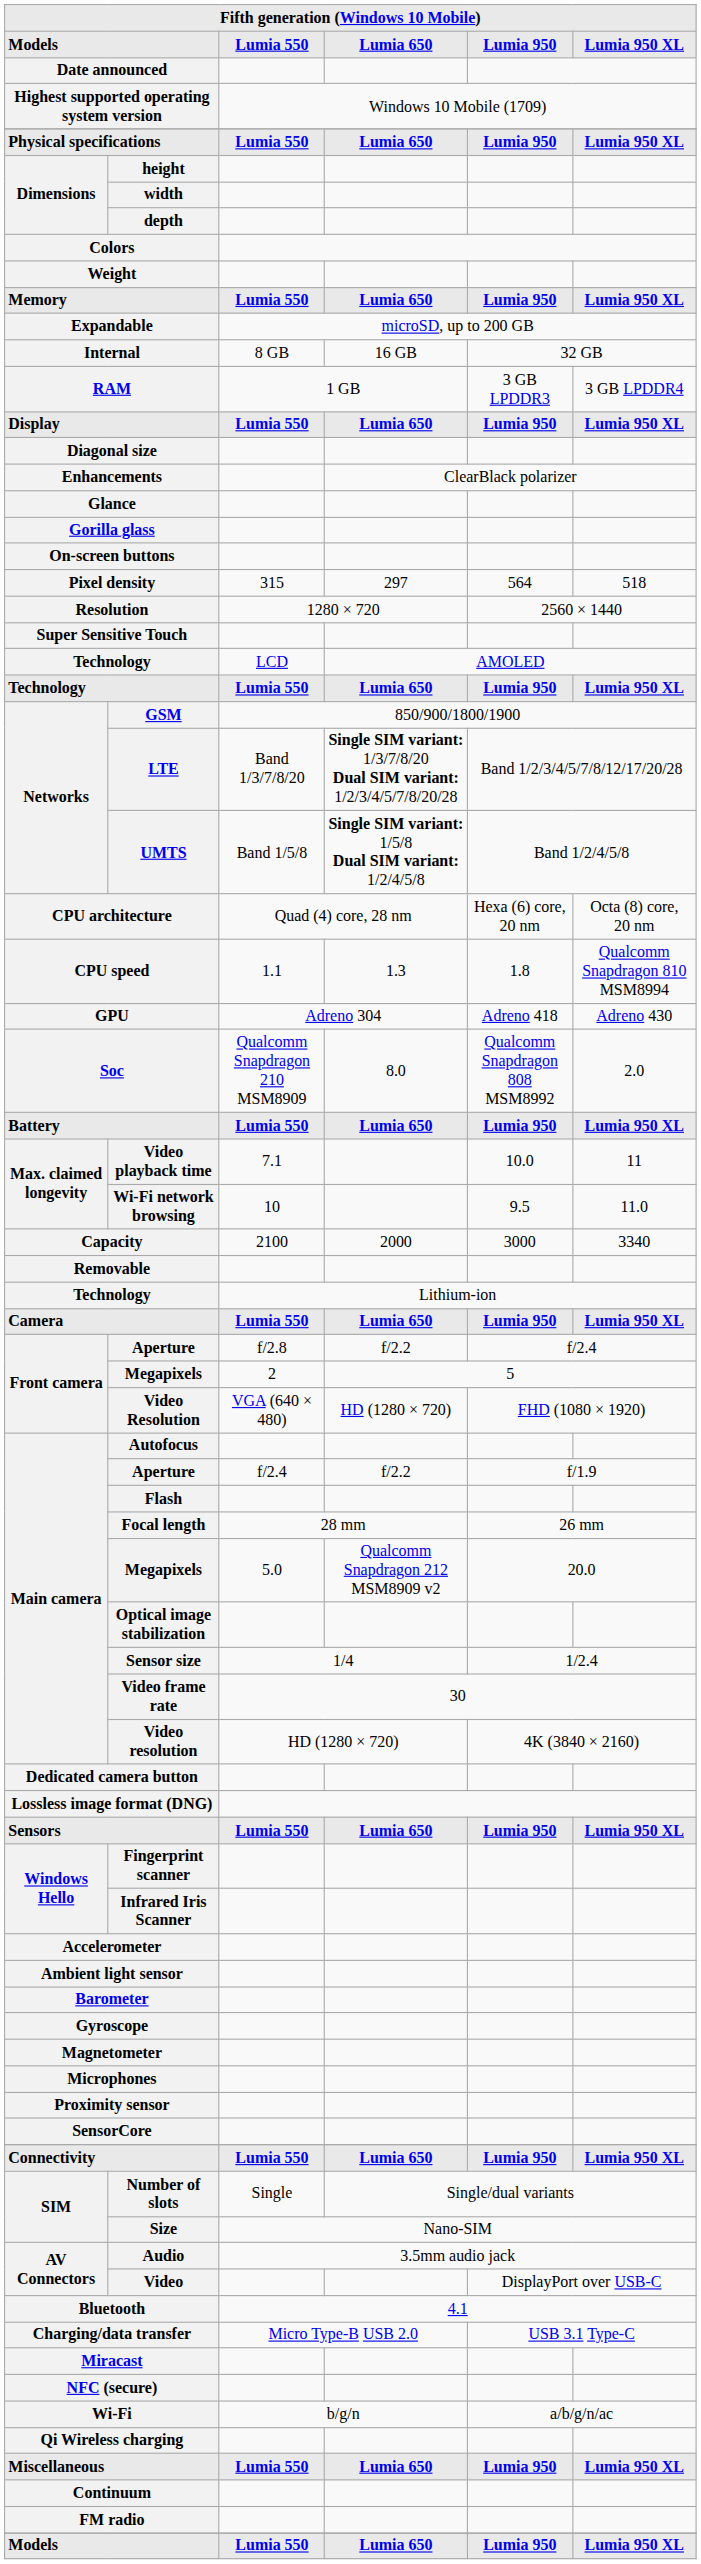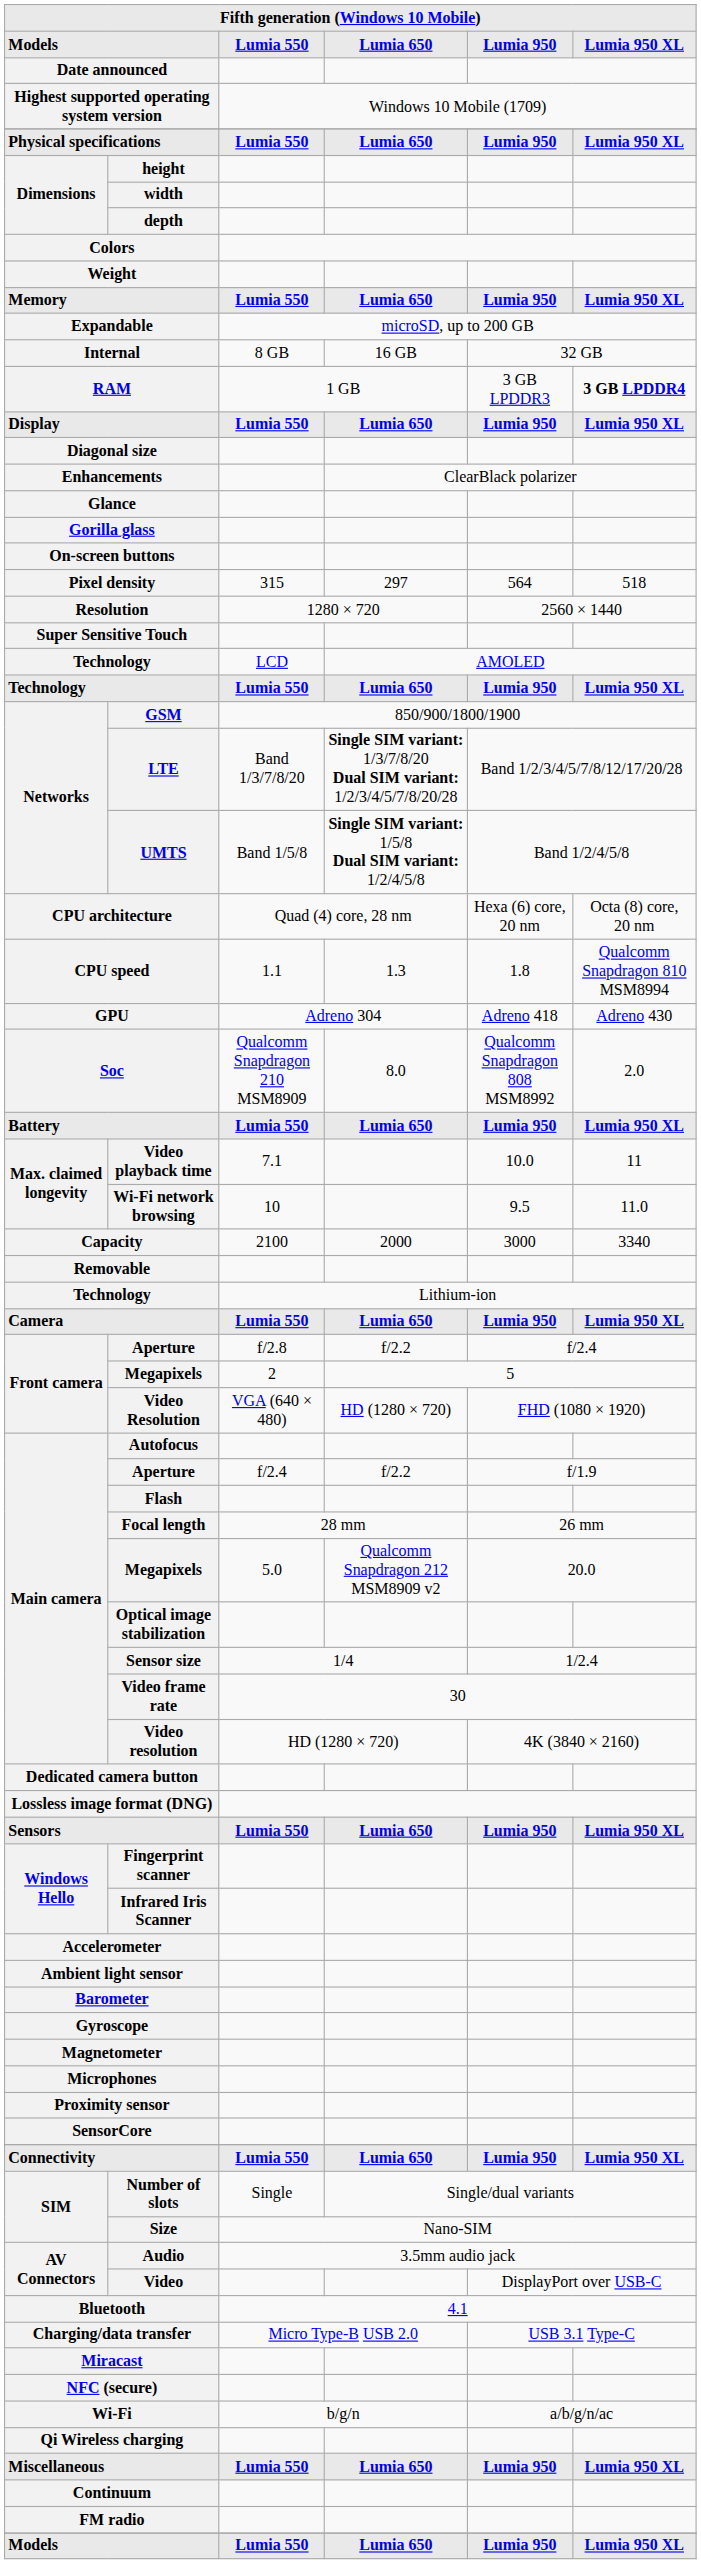(634, 388) normal -> (634, 388) bold
